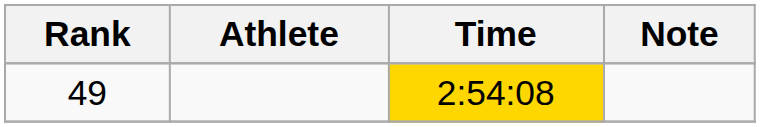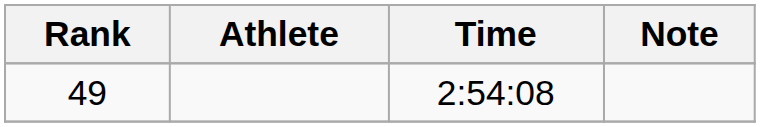(496, 91) gold background -> (496, 91) no background
